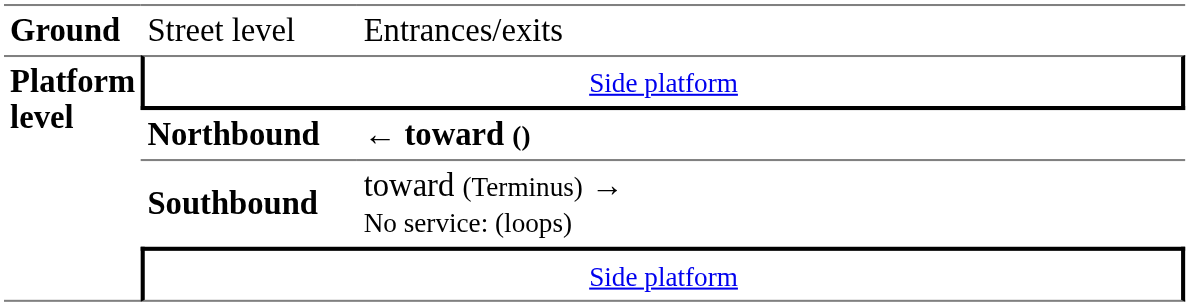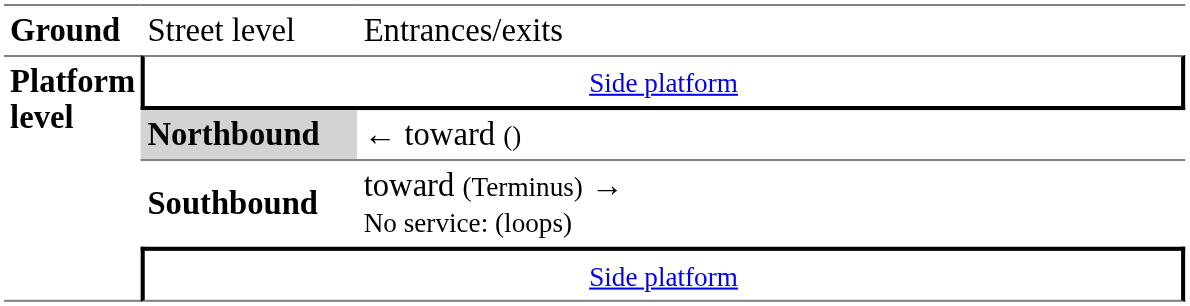(234, 134) no background -> (234, 134) lightgrey background
(447, 134) bold -> (443, 134) normal
